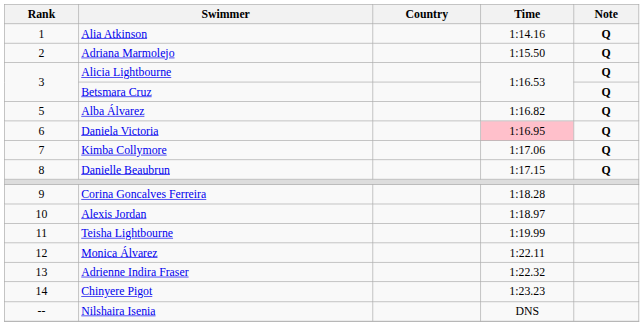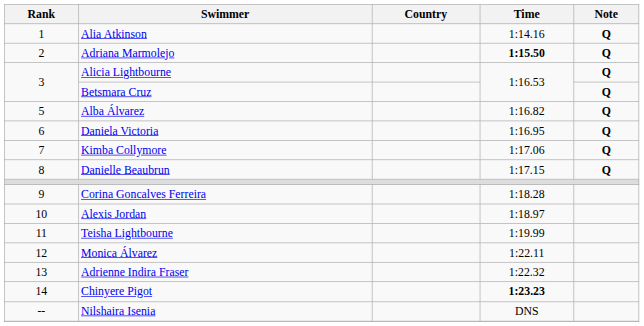(527, 52) normal -> (527, 52) bold
(527, 130) pink background -> (527, 130) no background
(527, 291) normal -> (527, 291) bold
